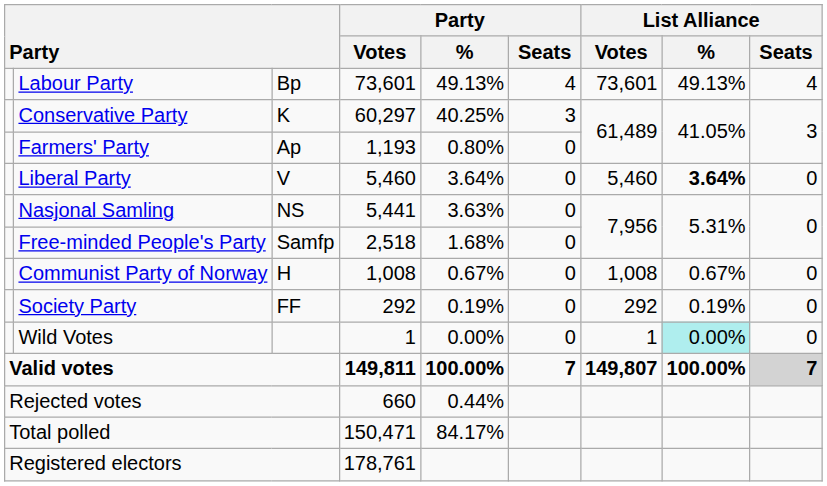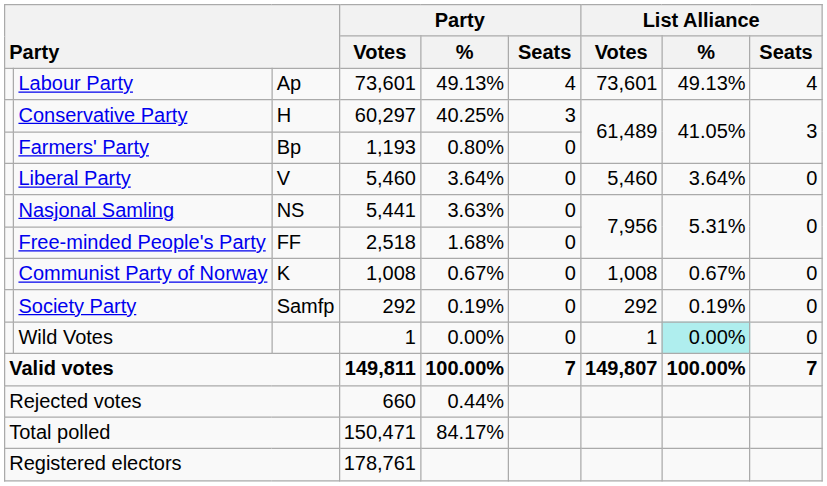(289, 83) Bp -> (289, 83) Ap
(283, 115) K -> (284, 115) H
(289, 147) Ap -> (289, 147) Bp
(717, 178) bold -> (717, 178) normal
(306, 242) Samfp -> (289, 242) FF
(284, 274) H -> (283, 274) K
(289, 305) FF -> (306, 305) Samfp
(812, 369) lightgrey background -> (812, 369) no background
